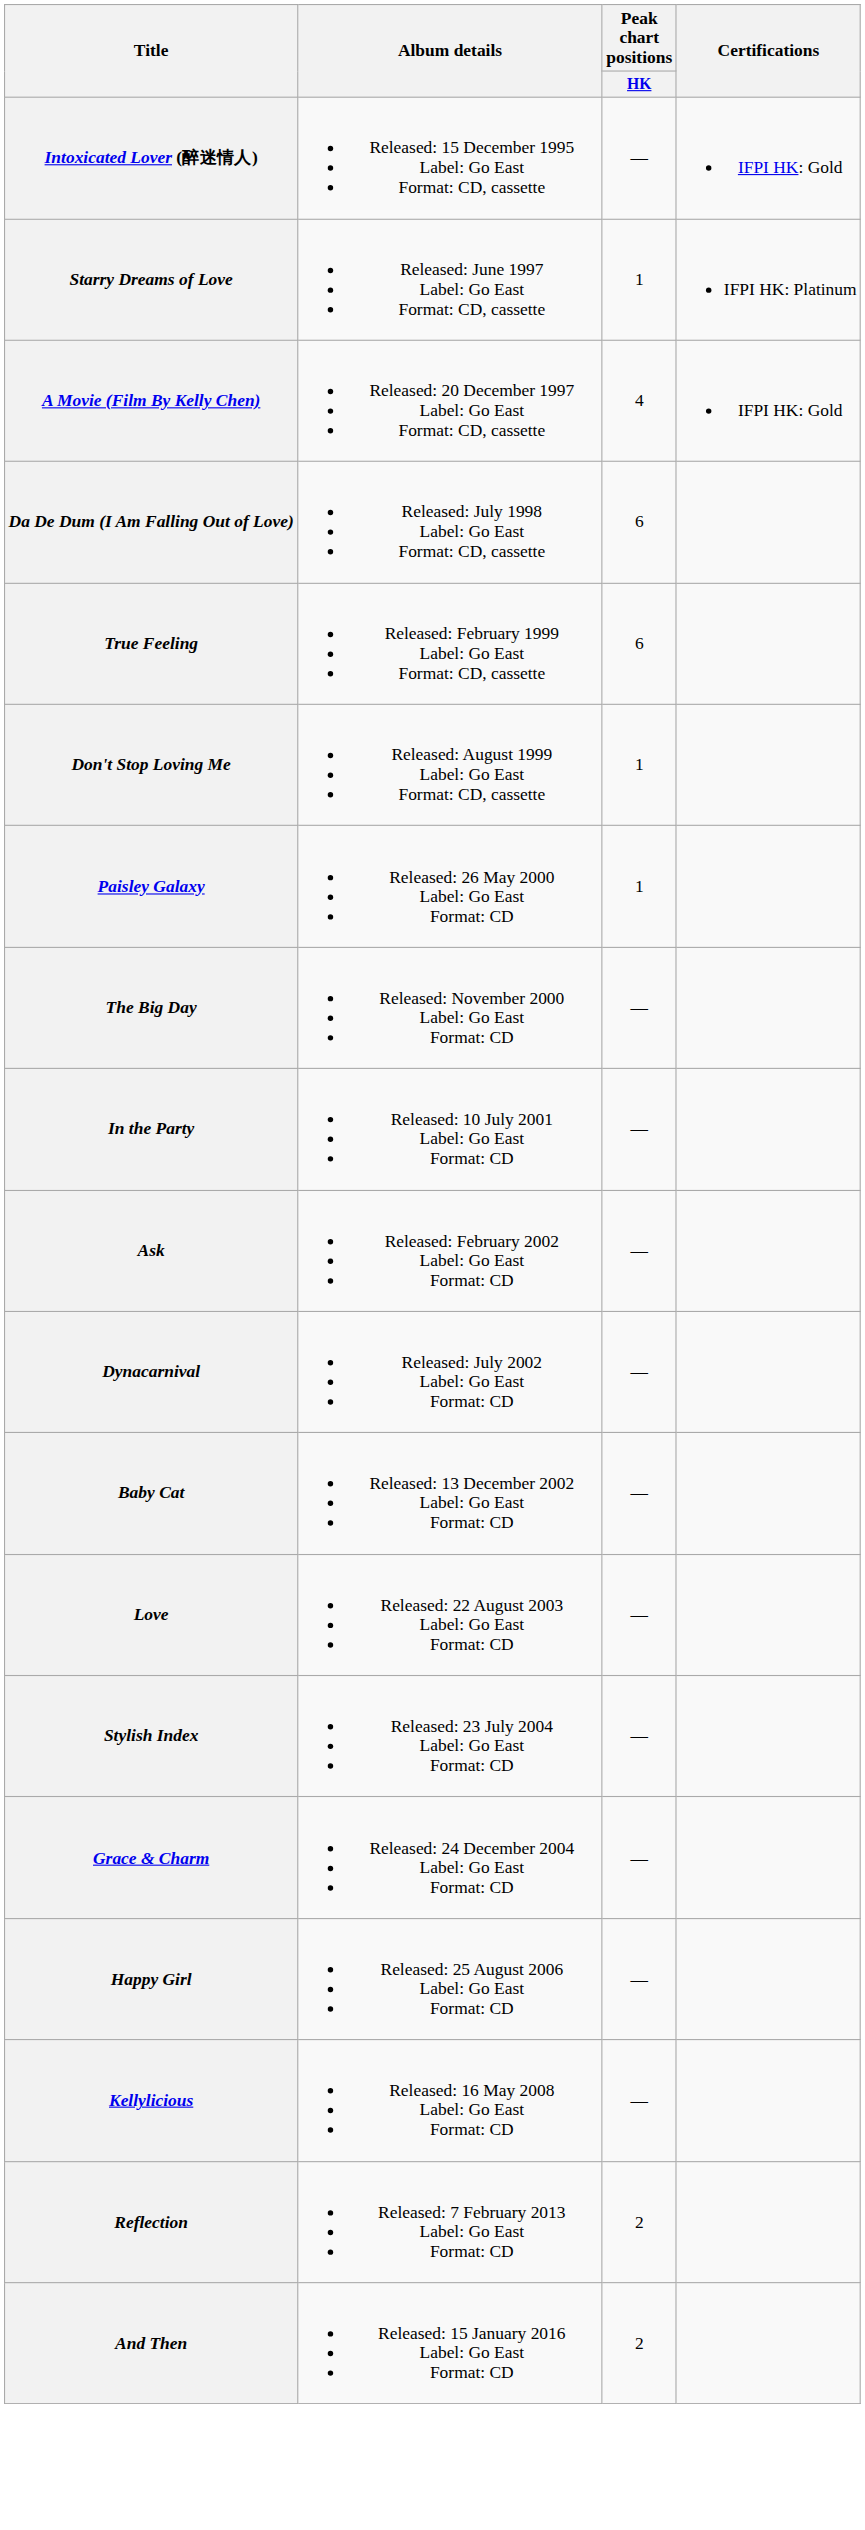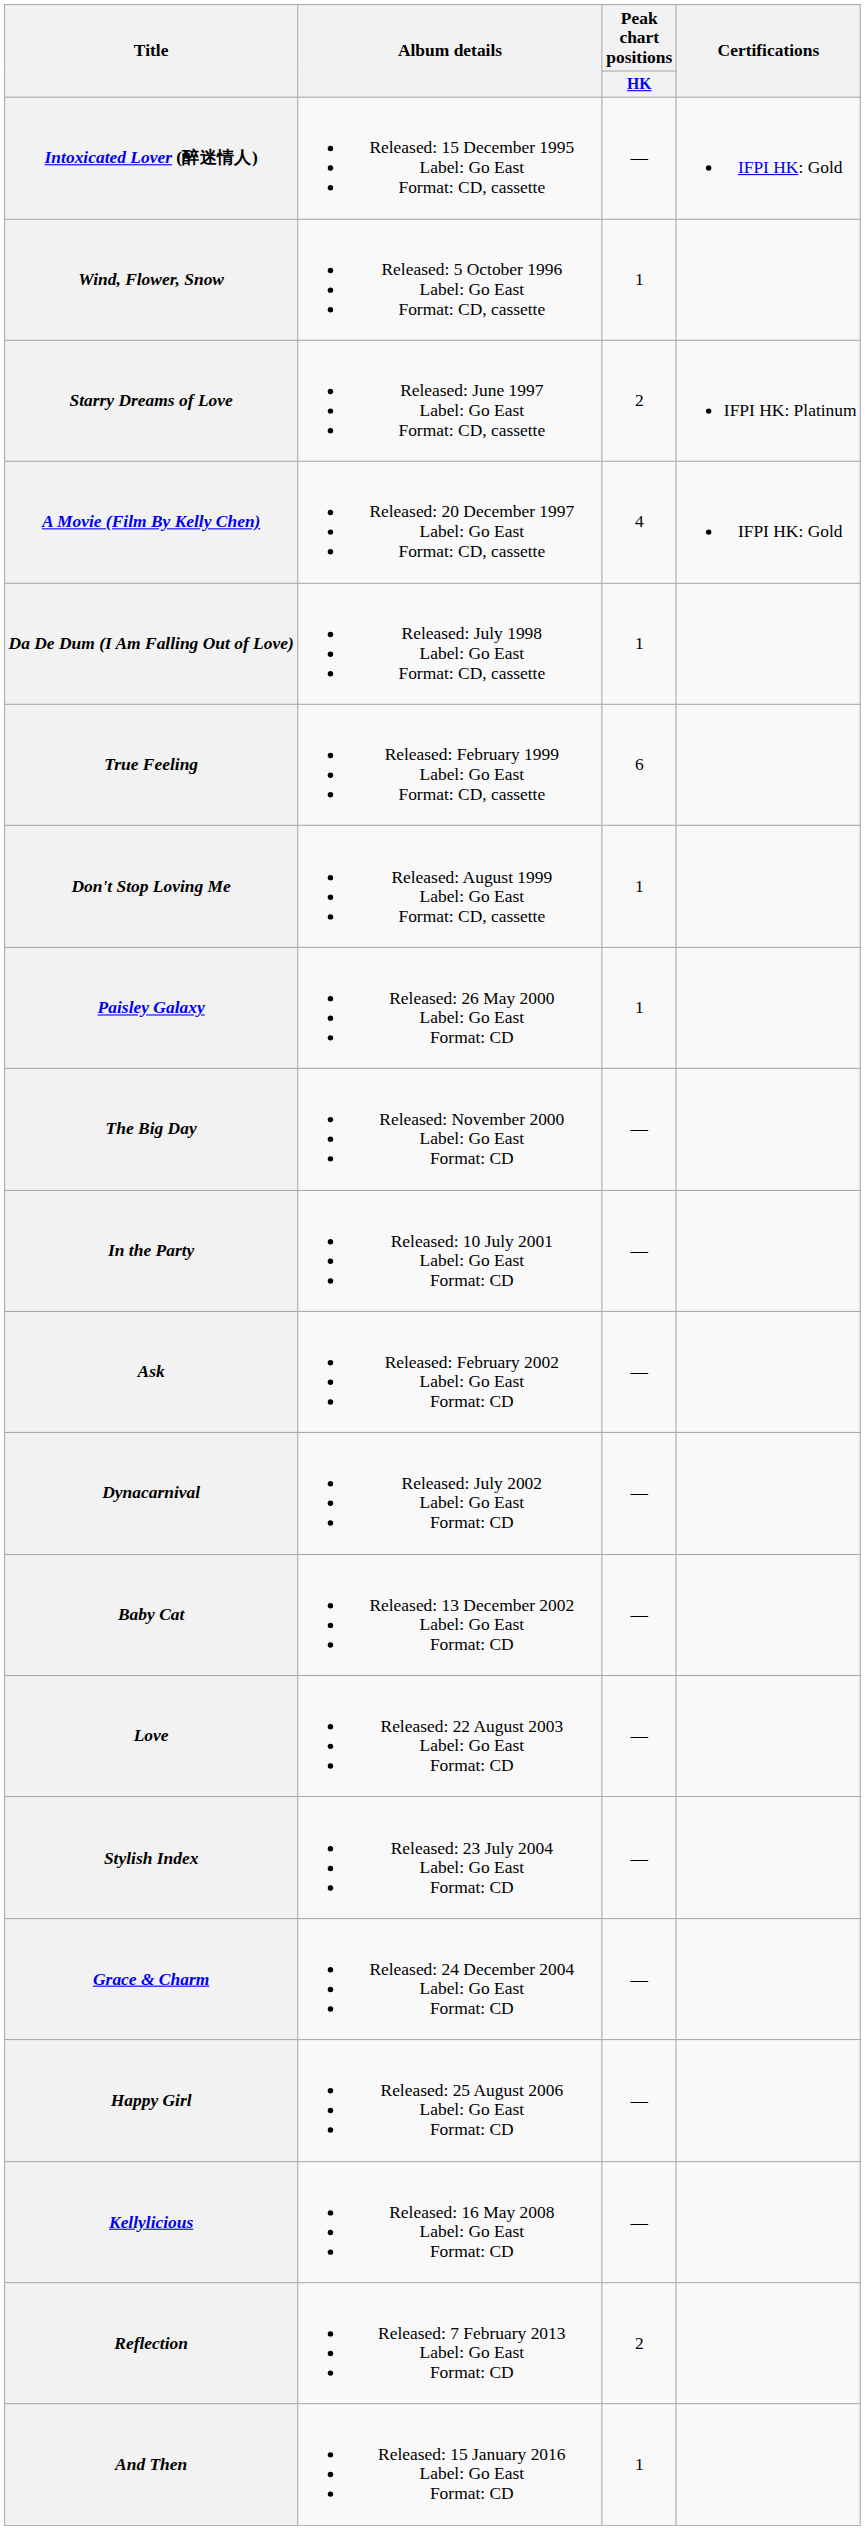+ row: (151, 279)
(639, 279) 1 -> (639, 400) 2
(639, 522) 6 -> (639, 643) 1
(639, 2343) 2 -> (639, 2464) 1
